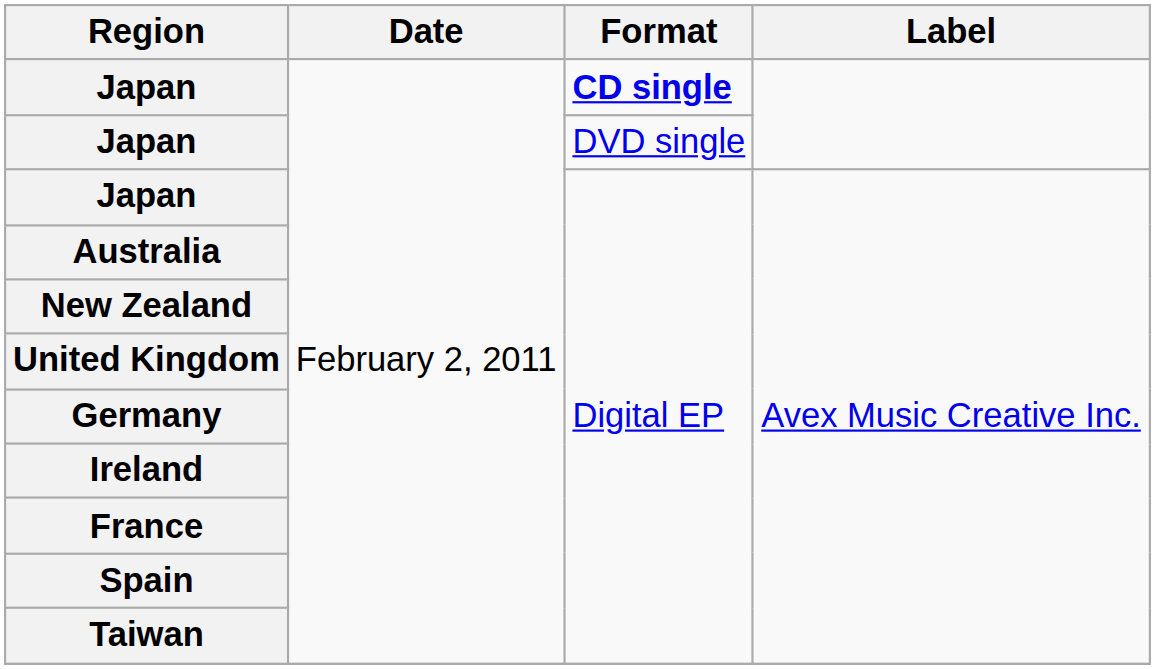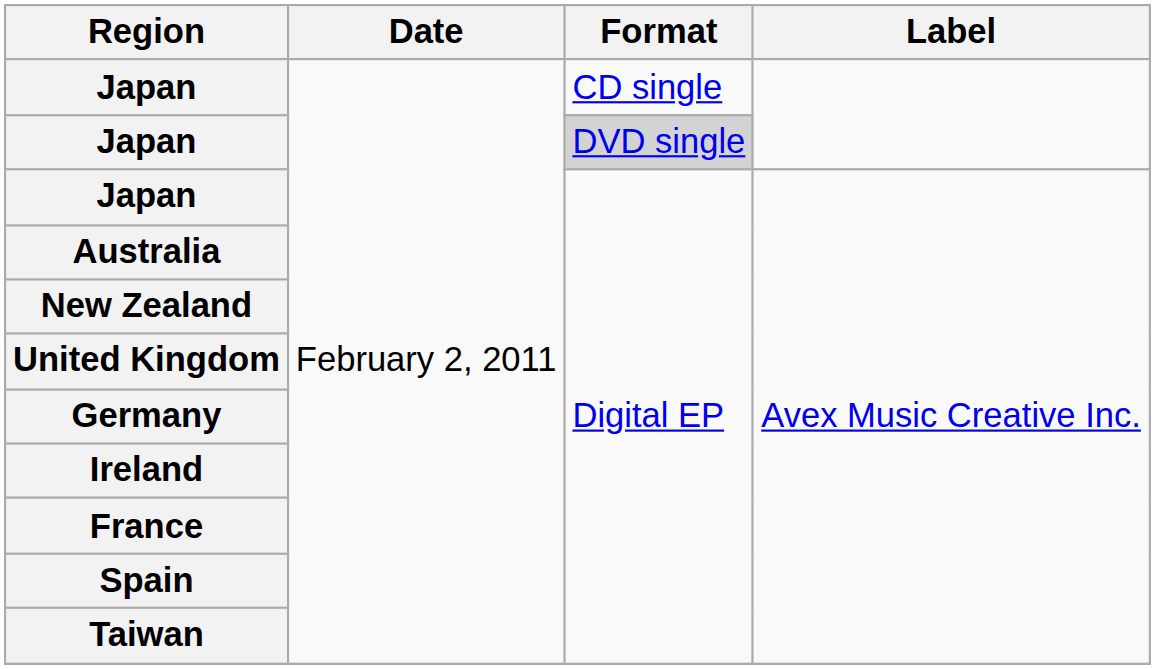(652, 86) bold -> (647, 86) normal
(659, 141) no background -> (659, 141) lightgrey background
